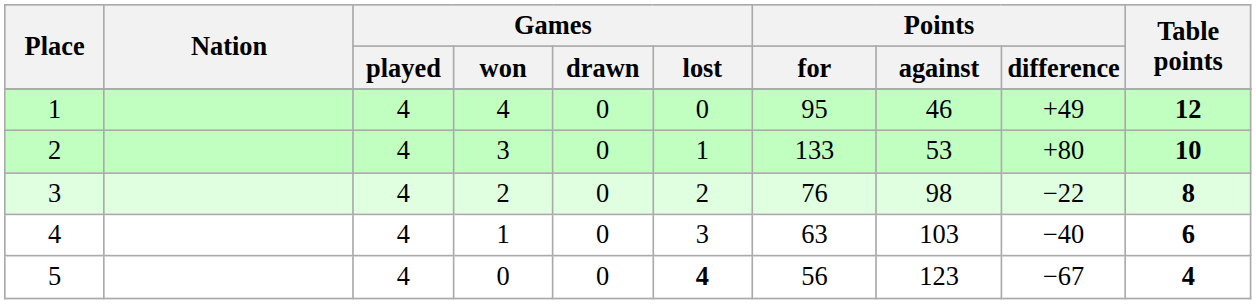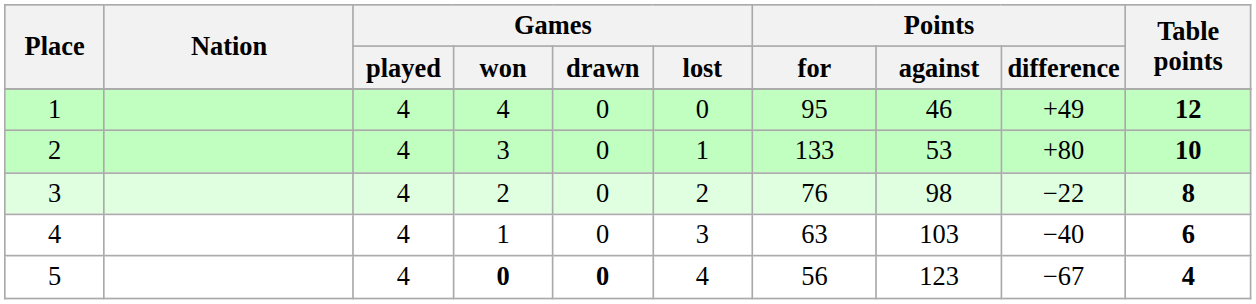(503, 276) normal -> (503, 276) bold
(603, 276) normal -> (603, 276) bold
(702, 276) bold -> (702, 276) normal
